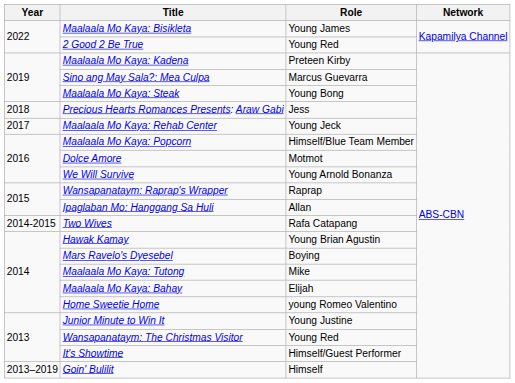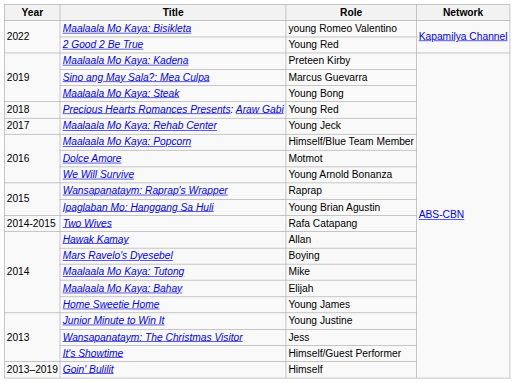(319, 28) Young James -> (343, 28) young Romeo Valentino
(299, 110) Jess -> (314, 110) Young Red
(300, 207) Allan -> (334, 207) Young Brian Agustin
(334, 239) Young Brian Agustin -> (300, 239) Allan
(343, 304) young Romeo Valentino -> (319, 304) Young James
(314, 337) Young Red -> (299, 337) Jess
